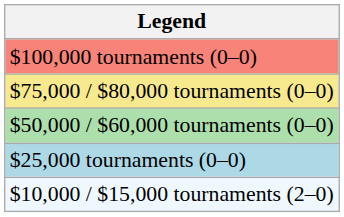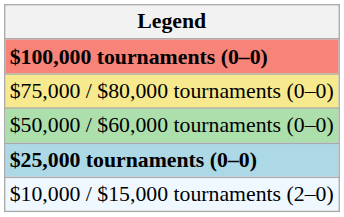(133, 56) normal -> (139, 56) bold
(128, 159) normal -> (133, 159) bold
